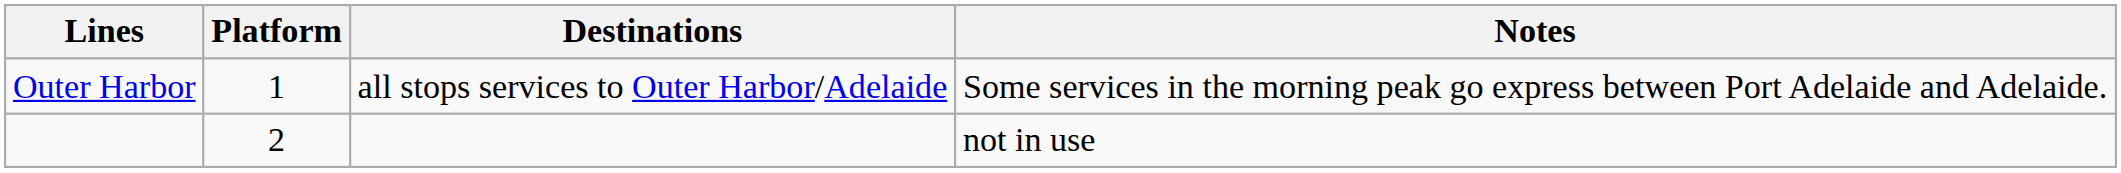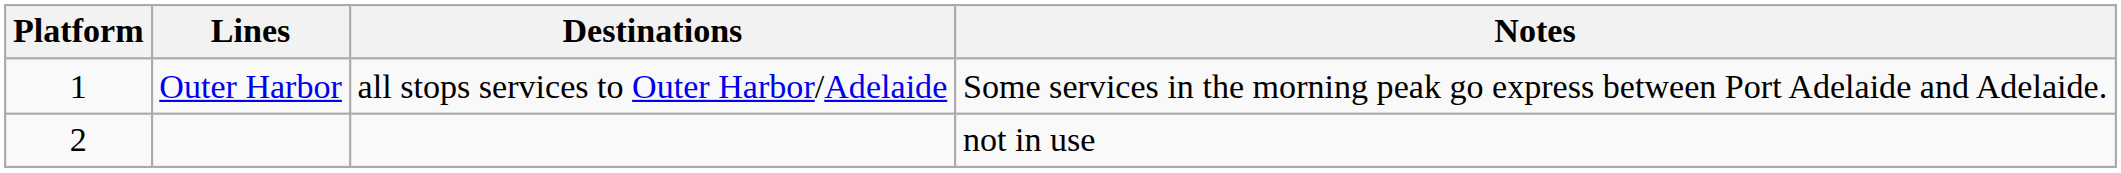columns swapped: (277, 31) <-> (104, 31)
